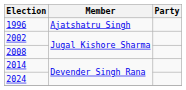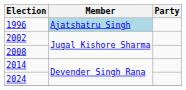(90, 25) no background -> (90, 25) lightblue background
